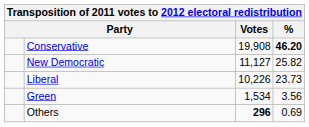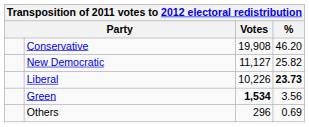(289, 46) bold -> (289, 46) normal
(289, 79) normal -> (289, 79) bold
(257, 96) normal -> (257, 96) bold
(262, 113) bold -> (262, 113) normal
